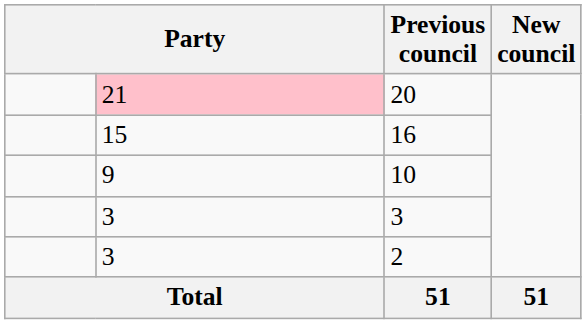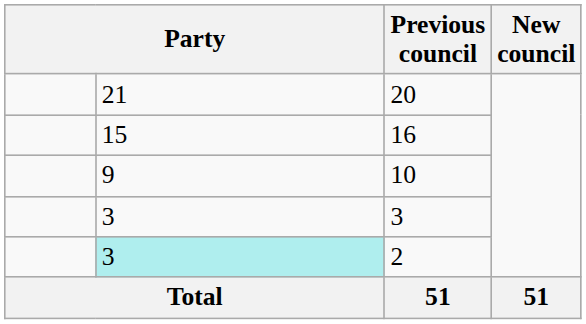(115, 94) pink background -> (115, 94) no background
(108, 256) no background -> (108, 256) paleturquoise background
